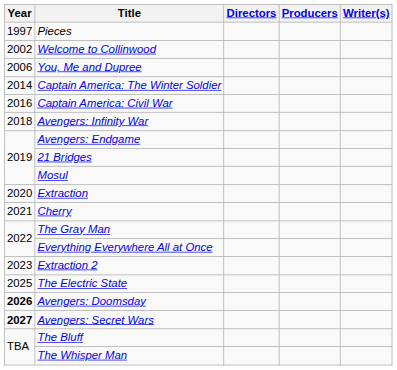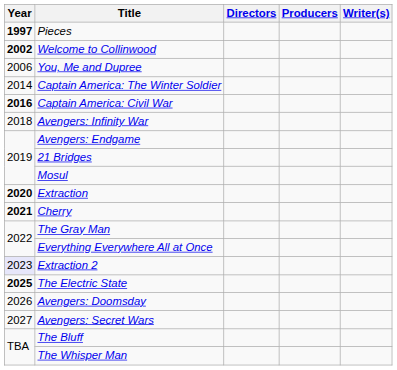(20, 31) normal -> (20, 31) bold
(20, 49) normal -> (20, 49) bold
(20, 103) normal -> (20, 103) bold
(20, 193) normal -> (20, 193) bold
(20, 211) normal -> (20, 211) bold
(20, 265) no background -> (20, 265) lavender background
(20, 283) normal -> (20, 283) bold
(20, 301) bold -> (20, 301) normal
(20, 319) bold -> (20, 319) normal
